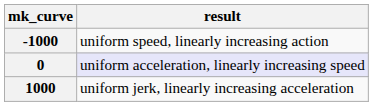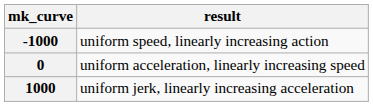(222, 64) lavender background -> (222, 64) no background
